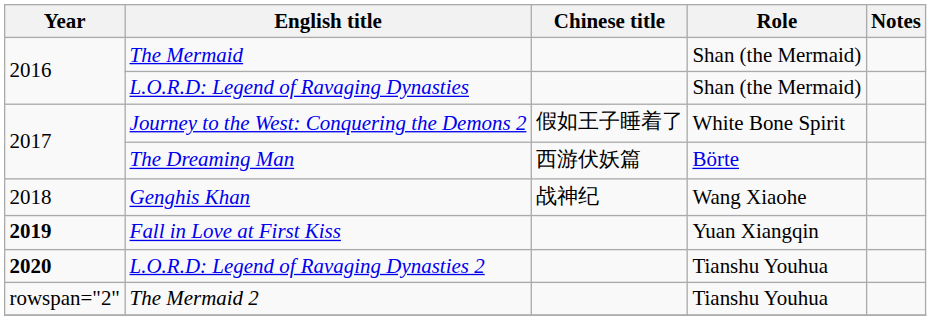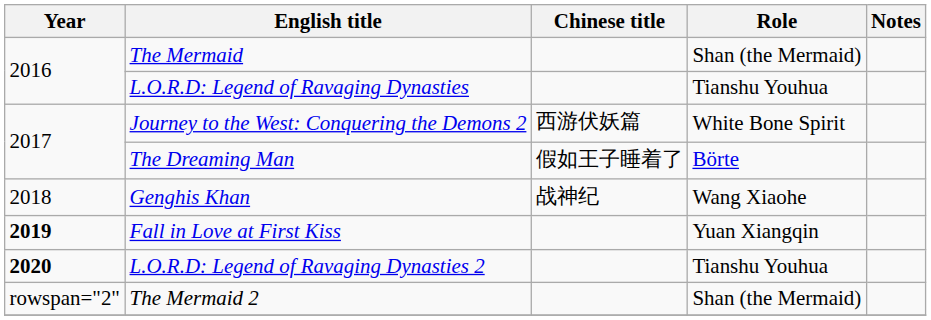(777, 87) Shan (the Mermaid) -> (760, 87) Tianshu Youhua
(609, 122) 假如王子睡着了 -> (588, 122) 西游伏妖篇
(588, 159) 西游伏妖篇 -> (609, 159) 假如王子睡着了
(760, 298) Tianshu Youhua -> (777, 298) Shan (the Mermaid)
